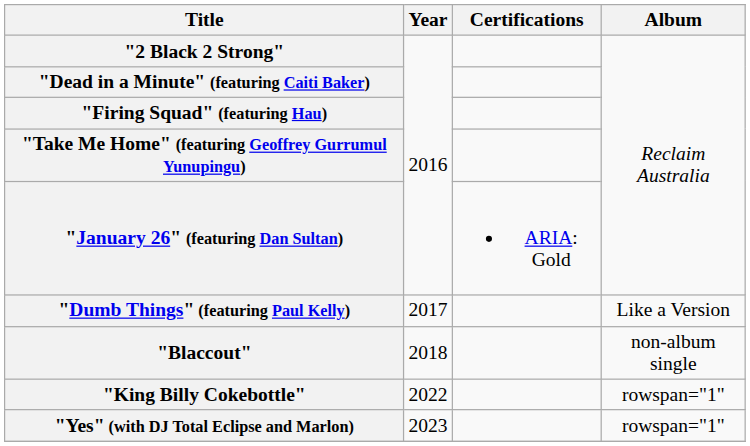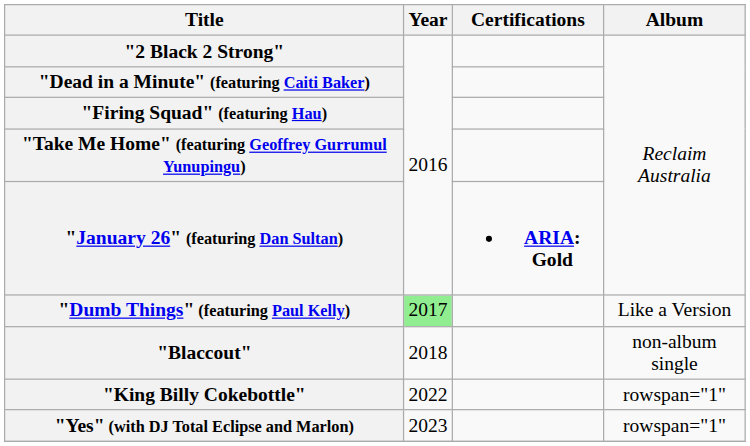(527, 249) normal -> (528, 249) bold
(428, 310) no background -> (428, 310) lightgreen background
